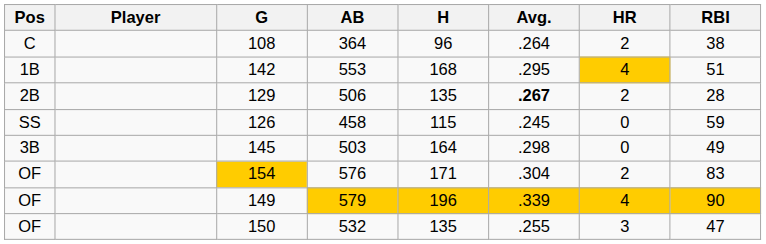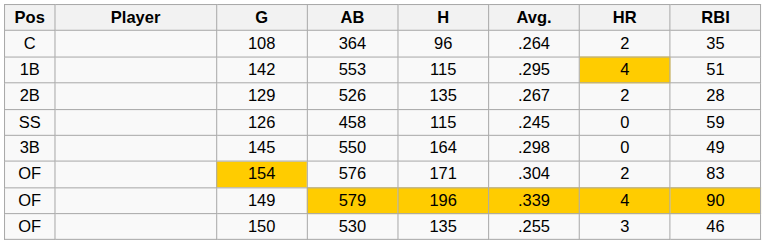(716, 43) 38 -> (716, 43) 35
(443, 69) 168 -> (443, 69) 115
(352, 95) 506 -> (352, 95) 526
(534, 95) bold -> (534, 95) normal
(352, 148) 503 -> (352, 148) 550
(352, 226) 532 -> (352, 226) 530
(716, 226) 47 -> (716, 226) 46
